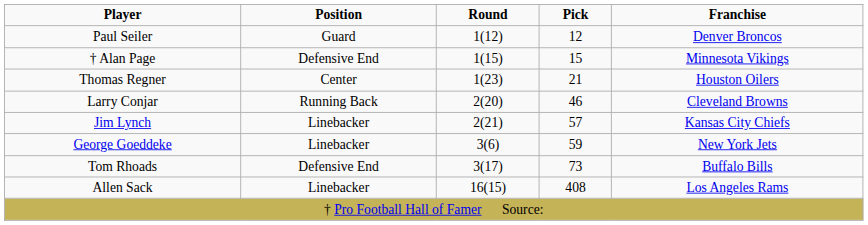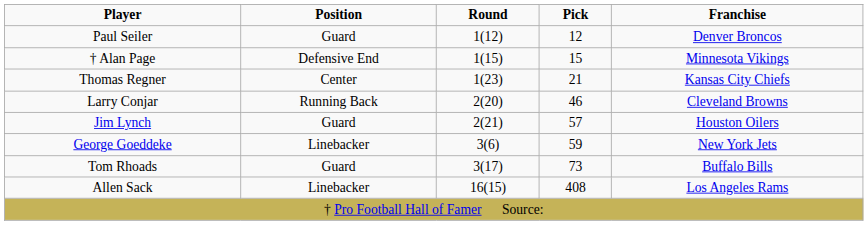(737, 79) Houston Oilers -> (737, 79) Kansas City Chiefs
(339, 123) Linebacker -> (339, 123) Guard
(737, 123) Kansas City Chiefs -> (737, 123) Houston Oilers
(339, 166) Defensive End -> (339, 166) Guard
